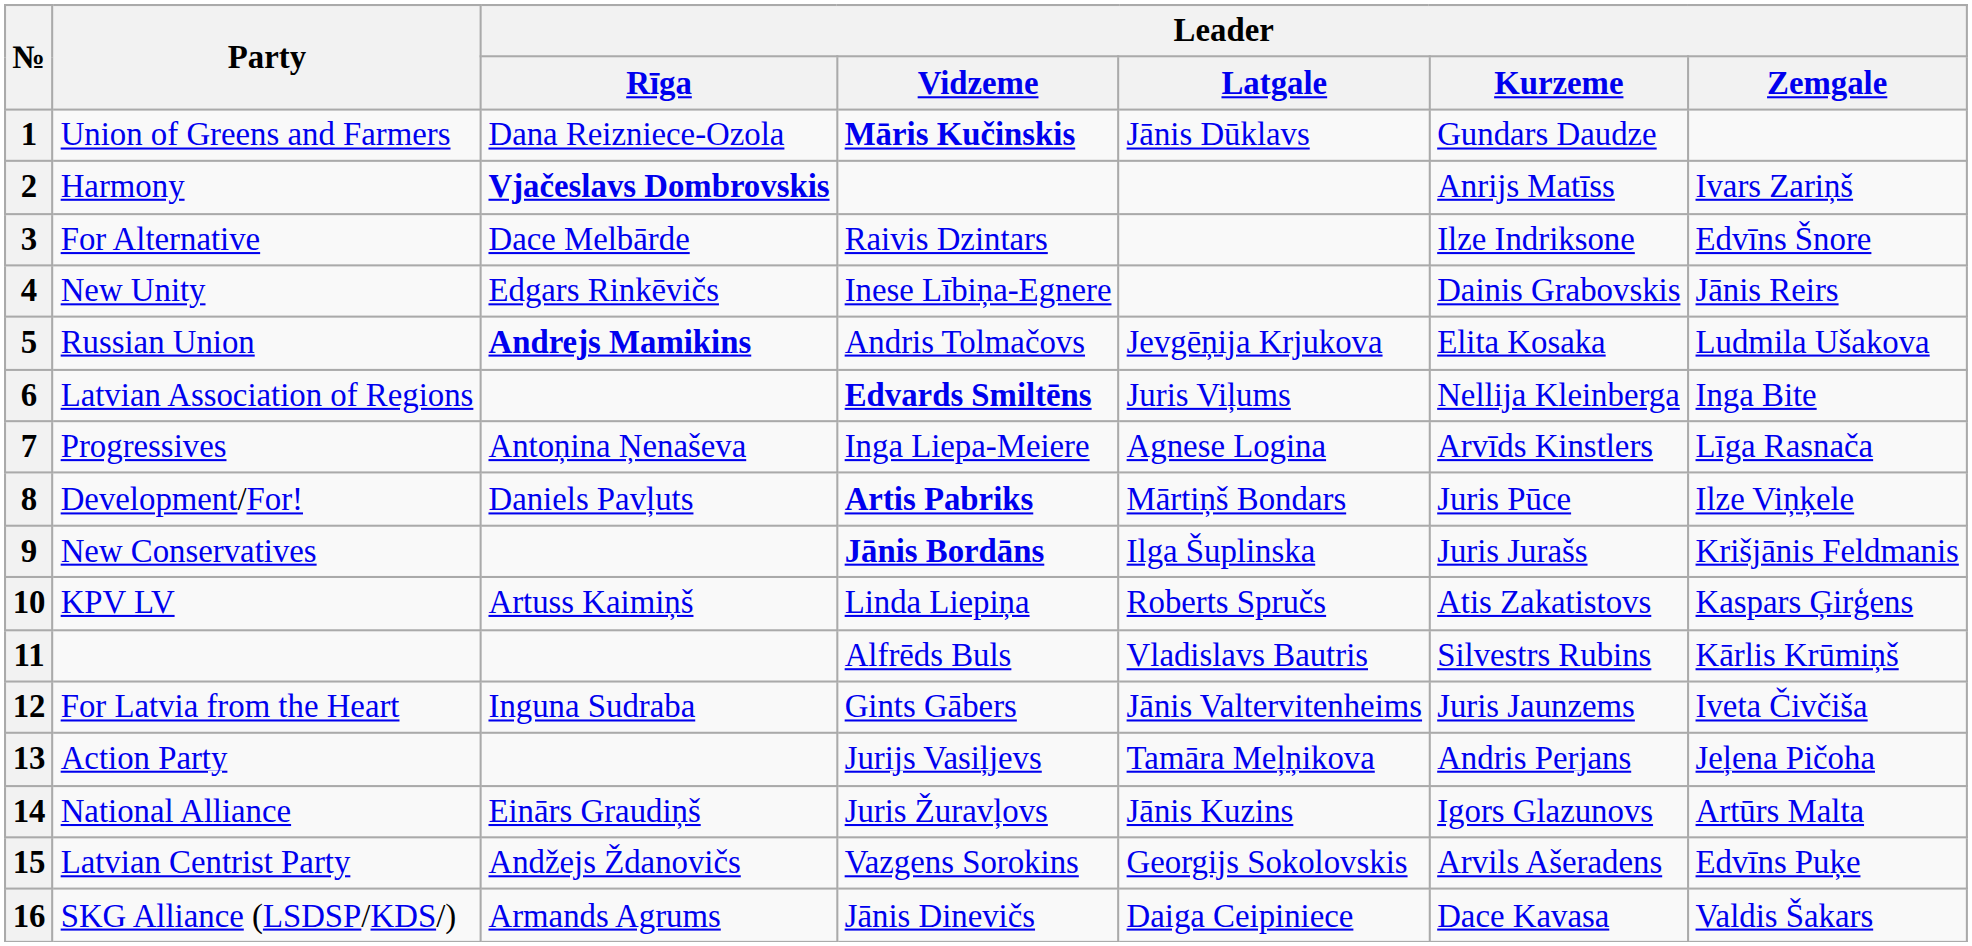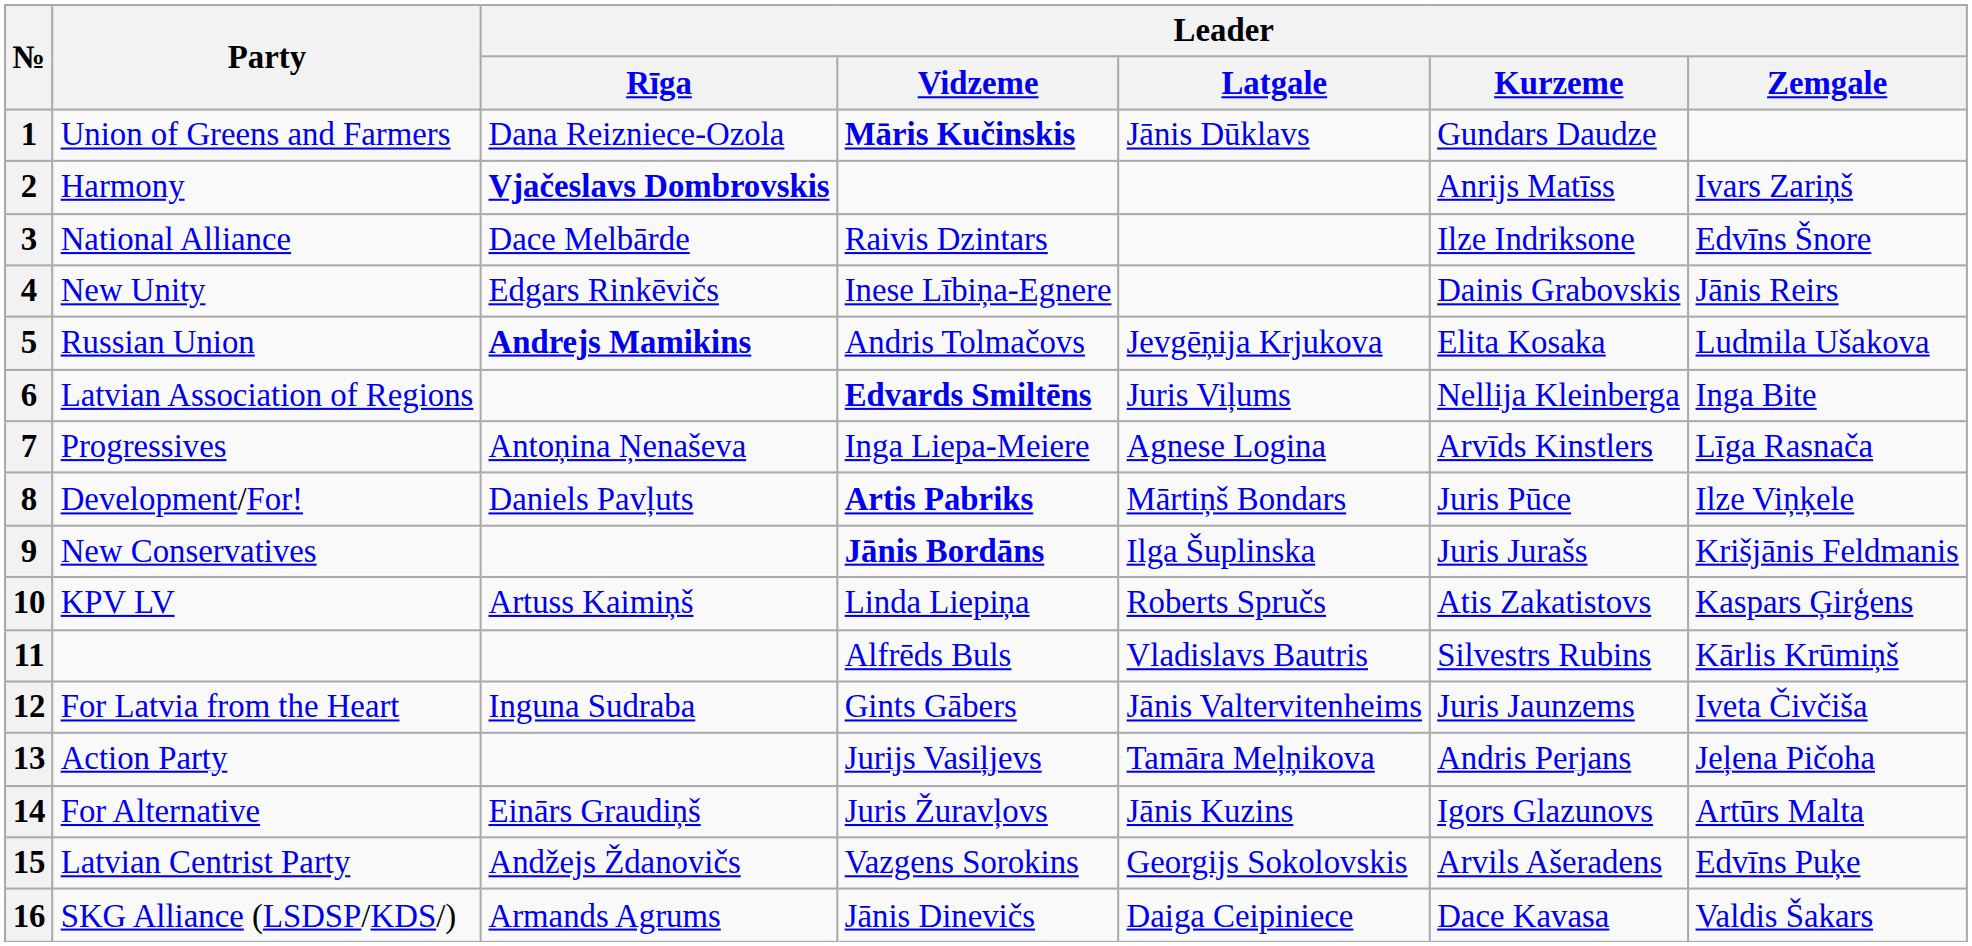(160, 238) For Alternative -> (176, 238) National Alliance
(176, 810) National Alliance -> (160, 810) For Alternative
